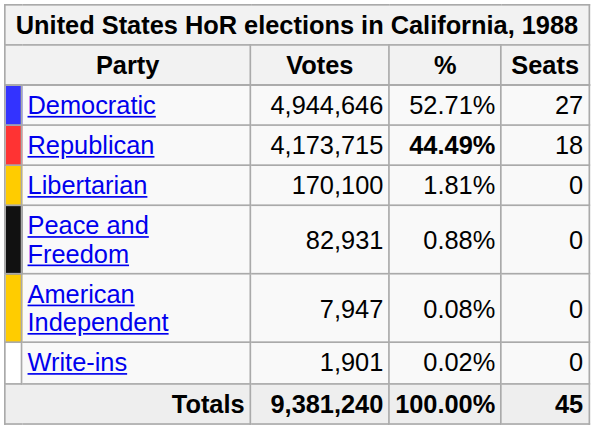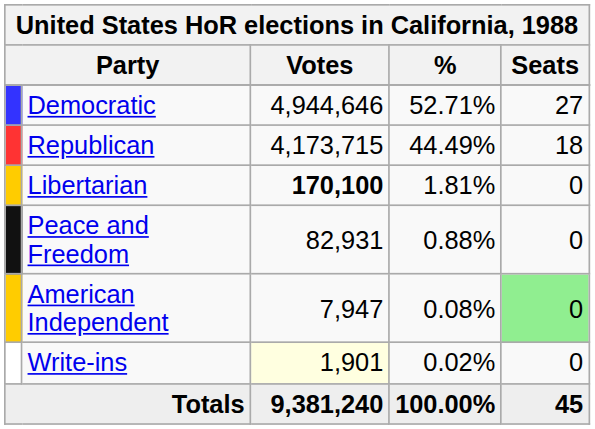(452, 146) bold -> (452, 146) normal
(338, 186) normal -> (338, 186) bold
(576, 309) no background -> (576, 309) lightgreen background
(352, 363) no background -> (352, 363) lightyellow background
